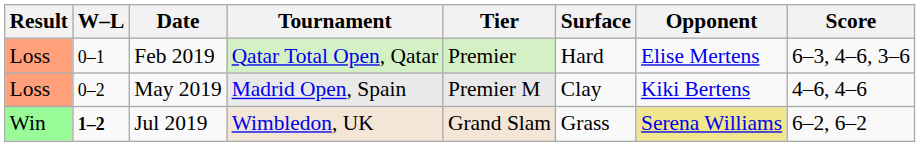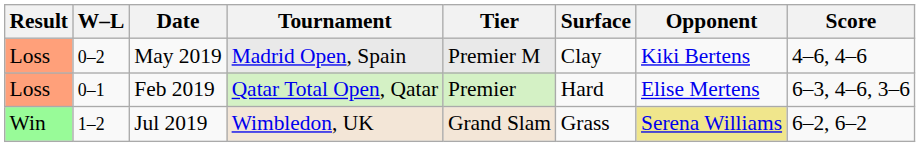rows swapped: (174, 55) <-> (178, 89)
(91, 123) bold -> (91, 124) normal
